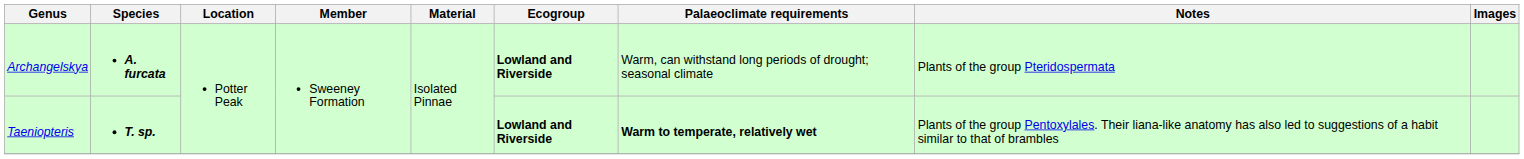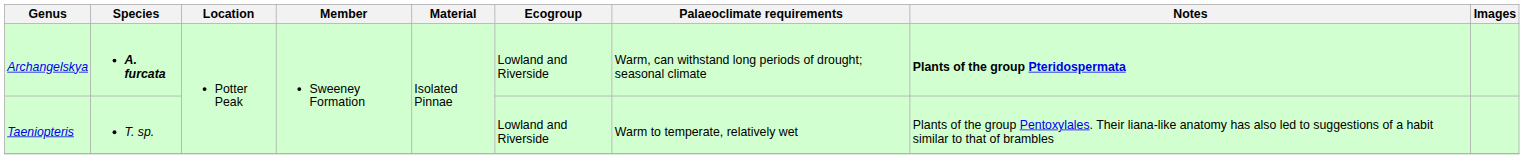(534, 66) bold -> (532, 66) normal
(1016, 66) normal -> (1019, 66) bold
(136, 132) bold -> (136, 132) normal
(534, 131) bold -> (532, 131) normal
(719, 131) bold -> (706, 131) normal
